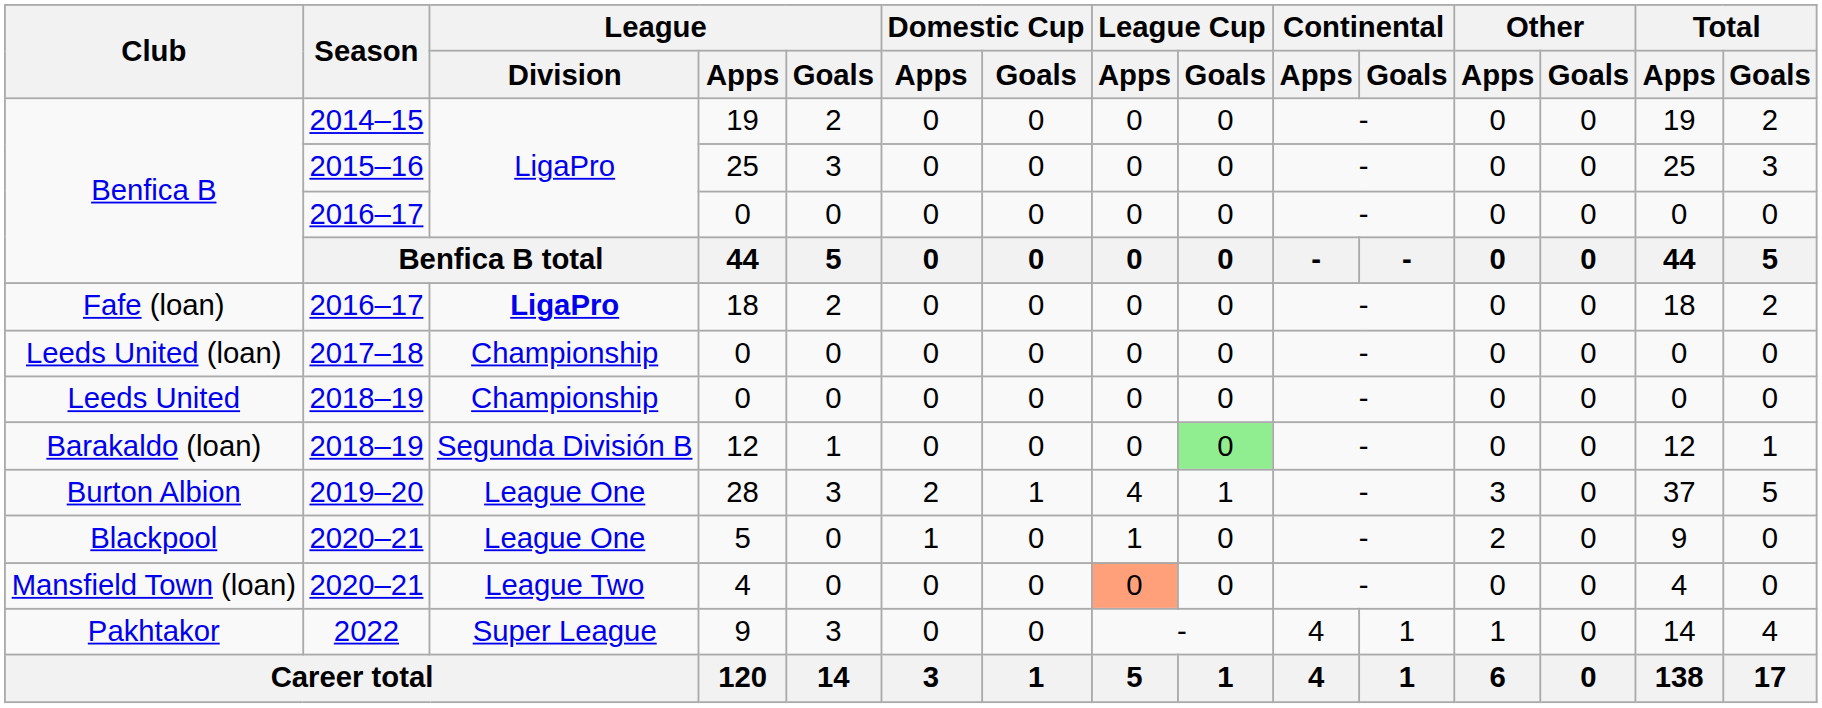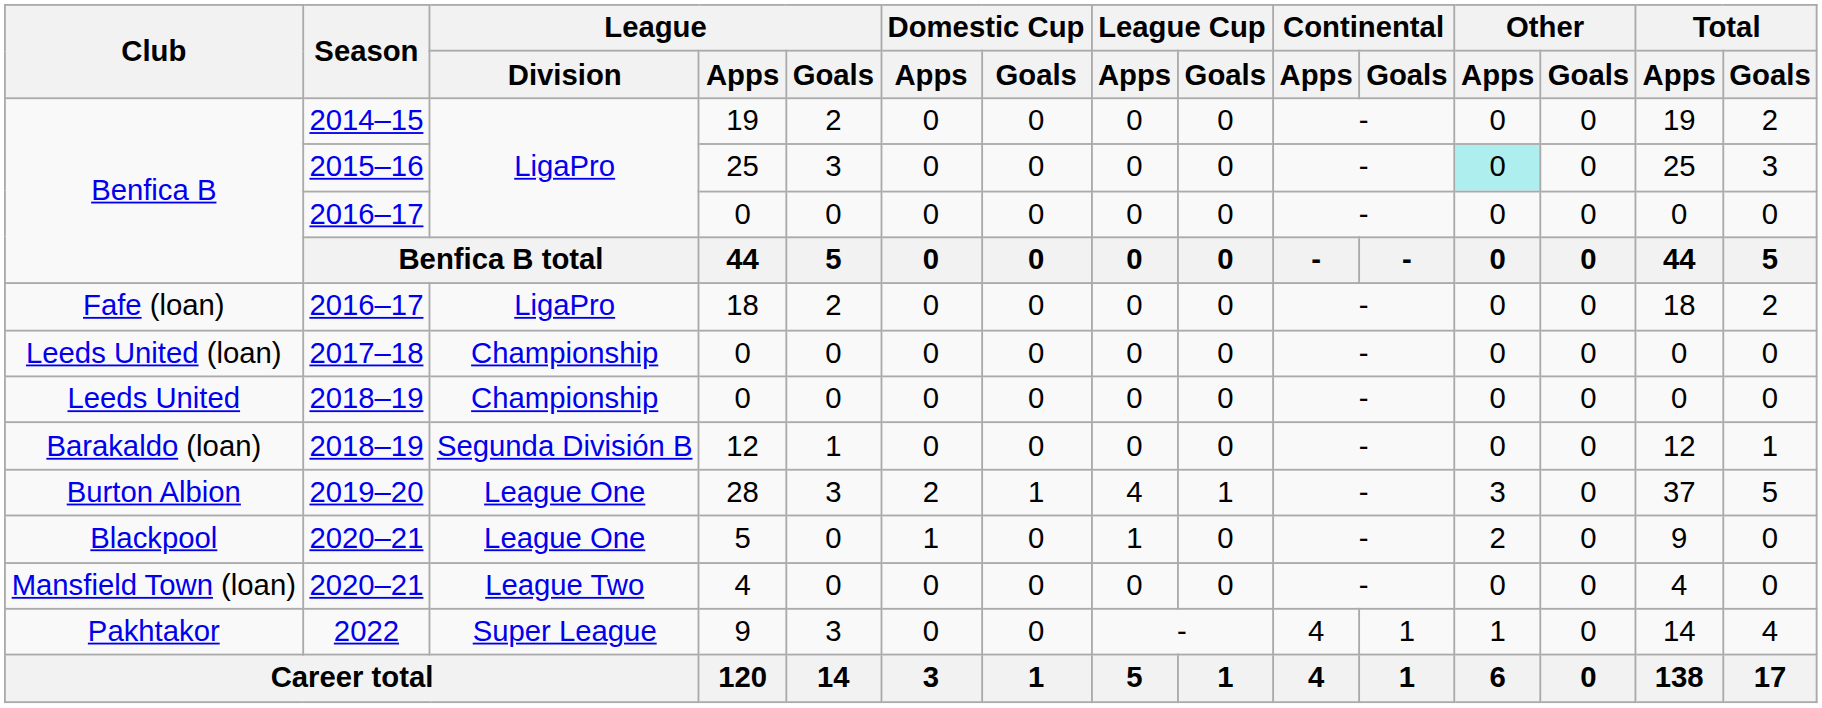(1498, 167) no background -> (1498, 167) paleturquoise background
(565, 306) bold -> (565, 306) normal
(1225, 445) lightgreen background -> (1225, 445) no background
(1135, 584) lightsalmon background -> (1135, 584) no background
